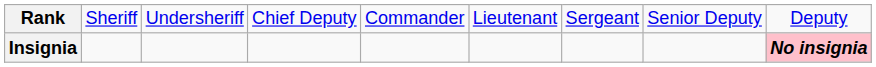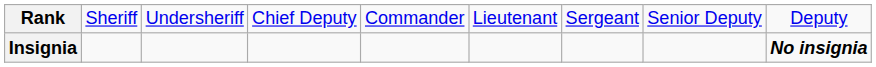(819, 47) pink background -> (819, 47) no background
